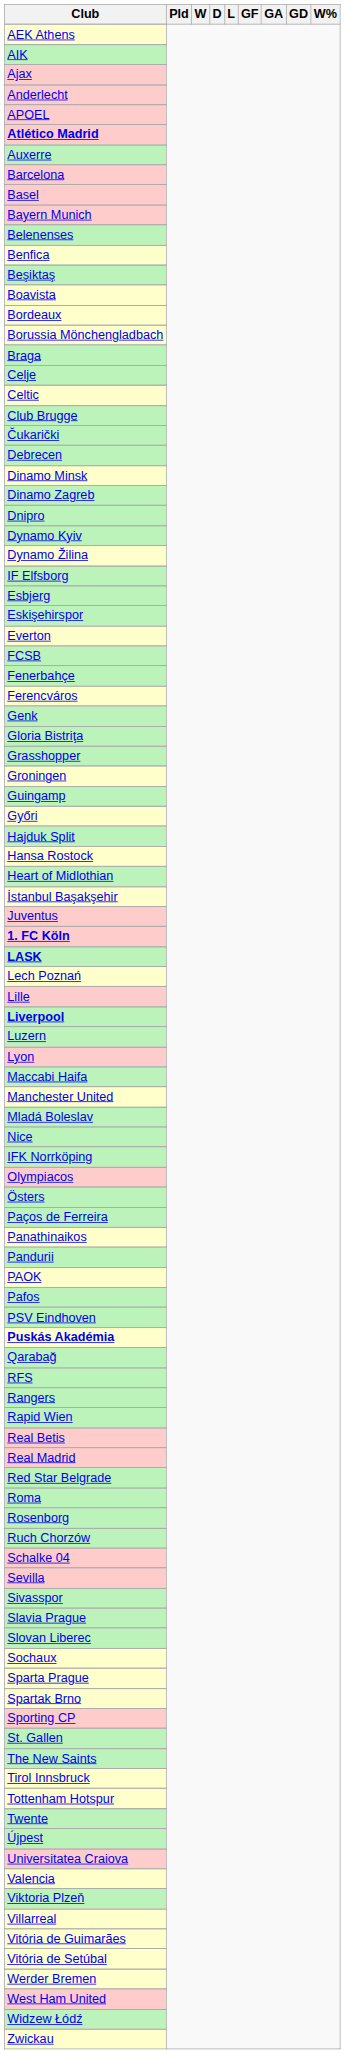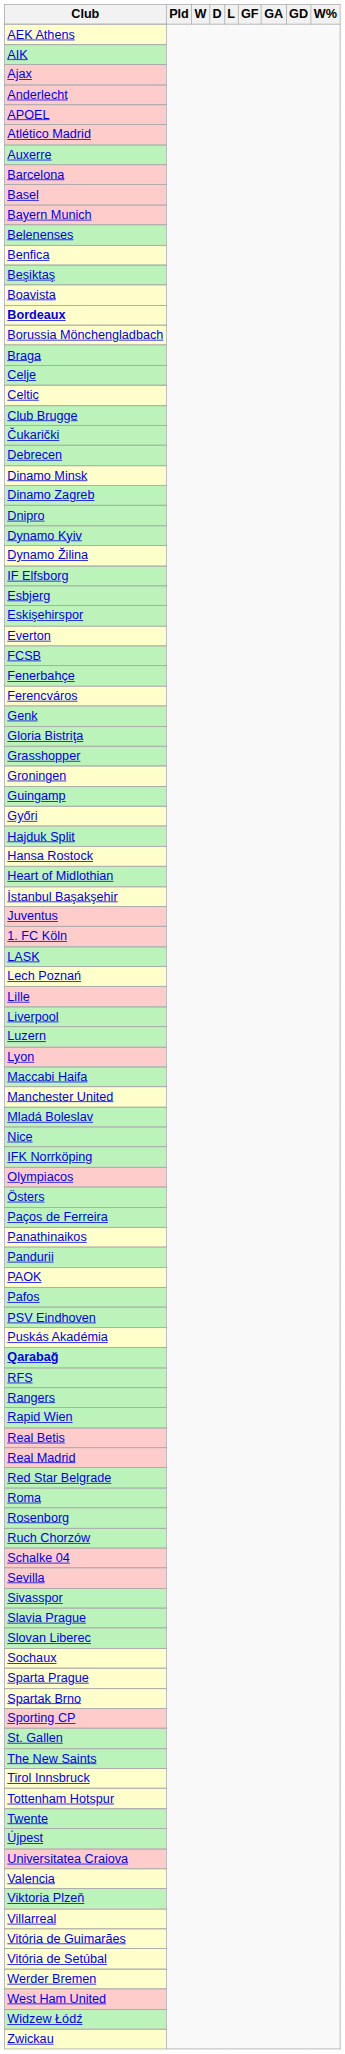(53, 134) bold -> (49, 134) normal
(34, 315) normal -> (36, 315) bold
(39, 936) bold -> (37, 936) normal
(25, 956) bold -> (23, 956) normal
(36, 1016) bold -> (33, 1016) normal
(61, 1337) bold -> (58, 1337) normal
(32, 1357) normal -> (33, 1357) bold
